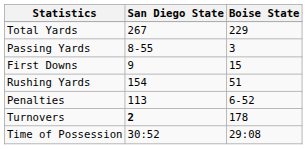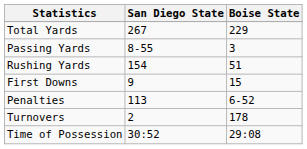rows swapped: (49, 83) <-> (42, 65)
(131, 117) bold -> (131, 117) normal
